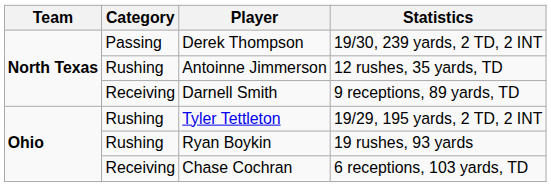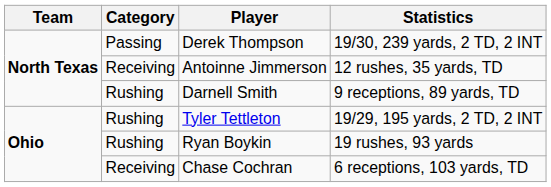(135, 68) Rushing -> (140, 68) Receiving
(140, 93) Receiving -> (135, 93) Rushing
